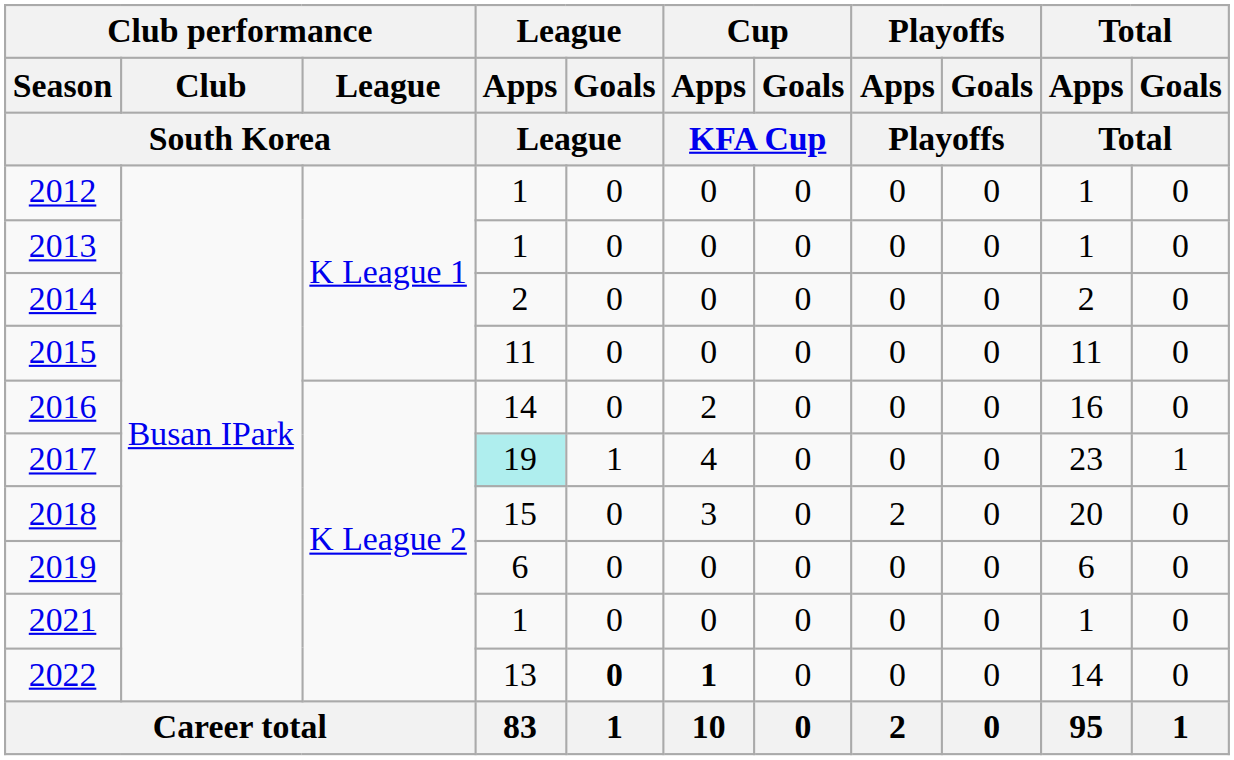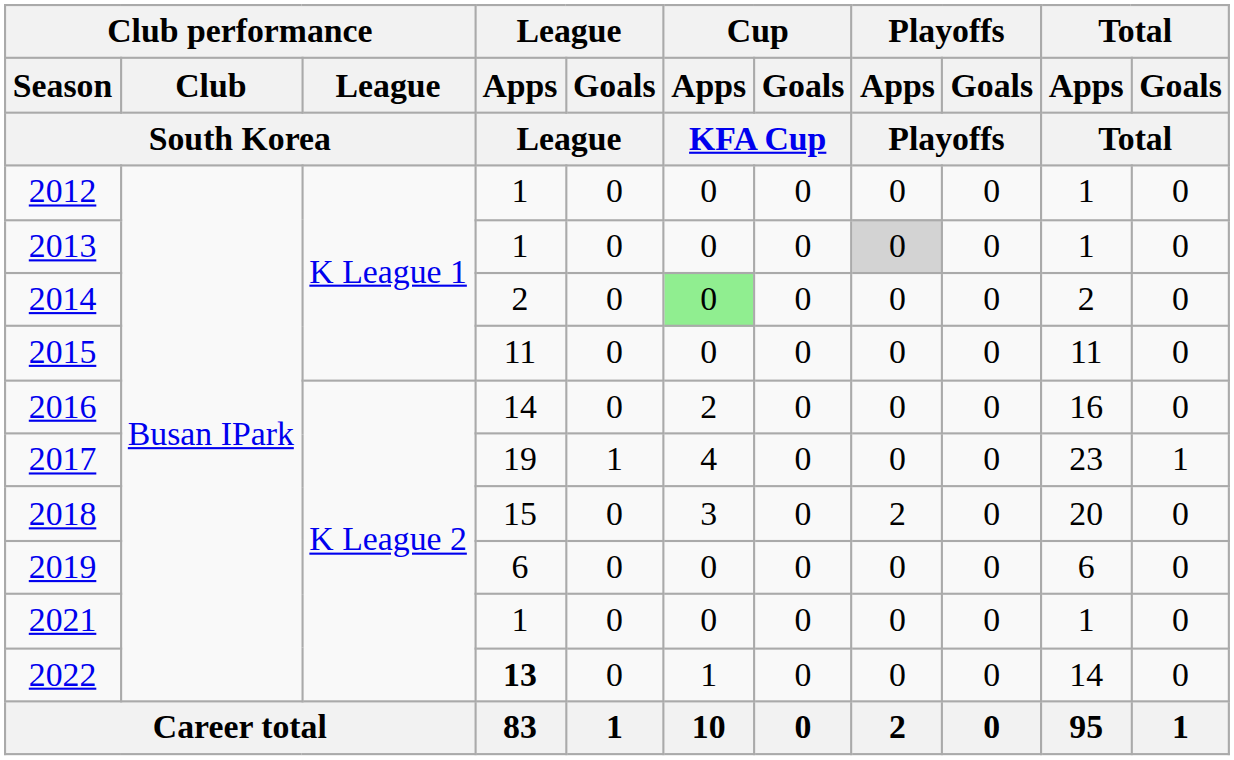(897, 245) no background -> (897, 245) lightgrey background
(709, 298) no background -> (709, 298) lightgreen background
(520, 459) paleturquoise background -> (520, 459) no background
(520, 673) normal -> (520, 673) bold
(614, 673) bold -> (614, 673) normal
(709, 673) bold -> (709, 673) normal
